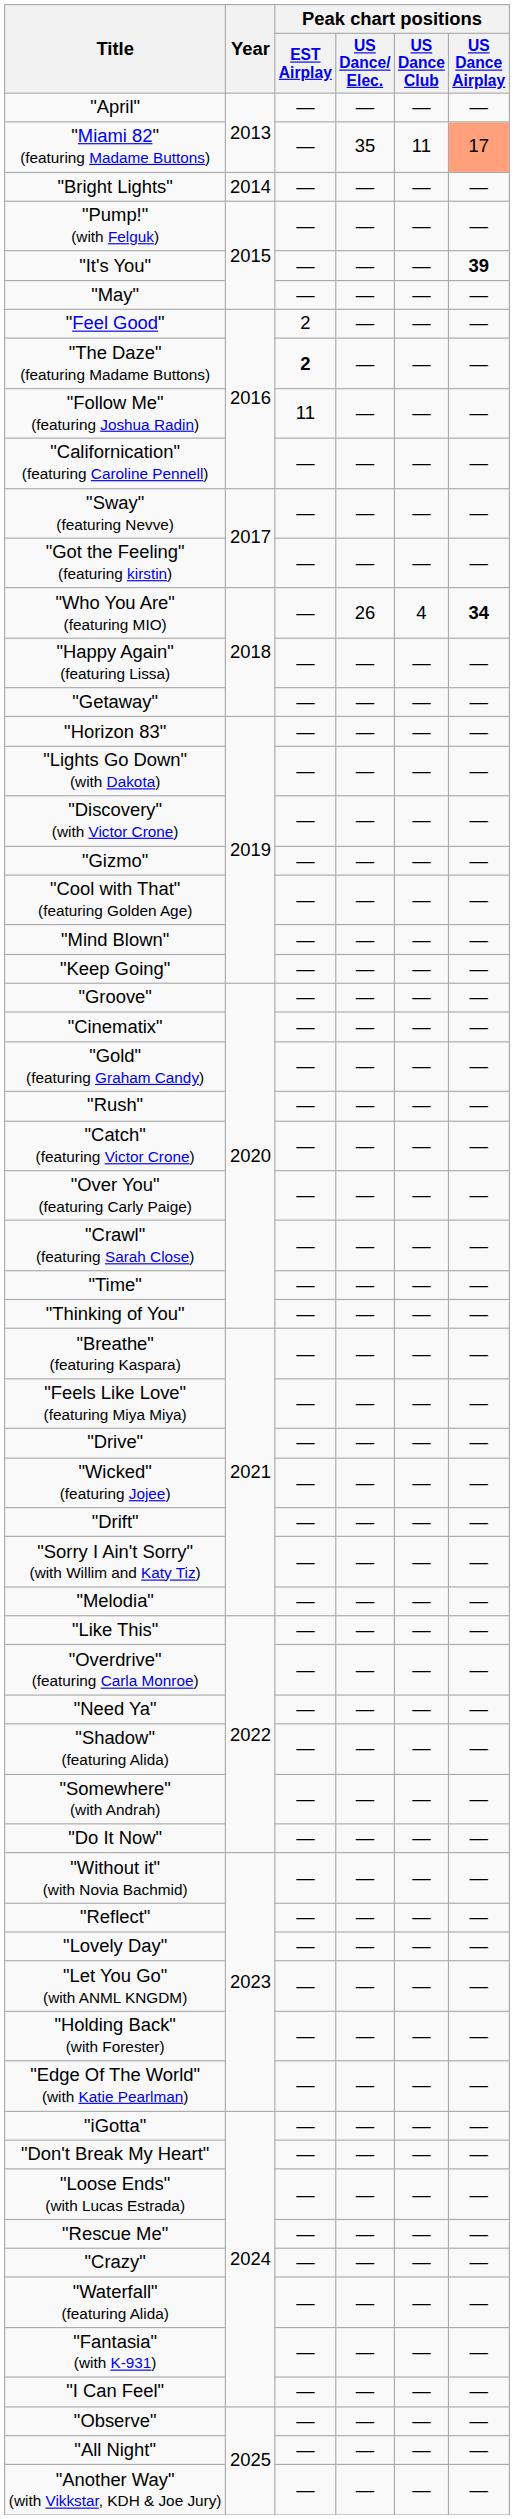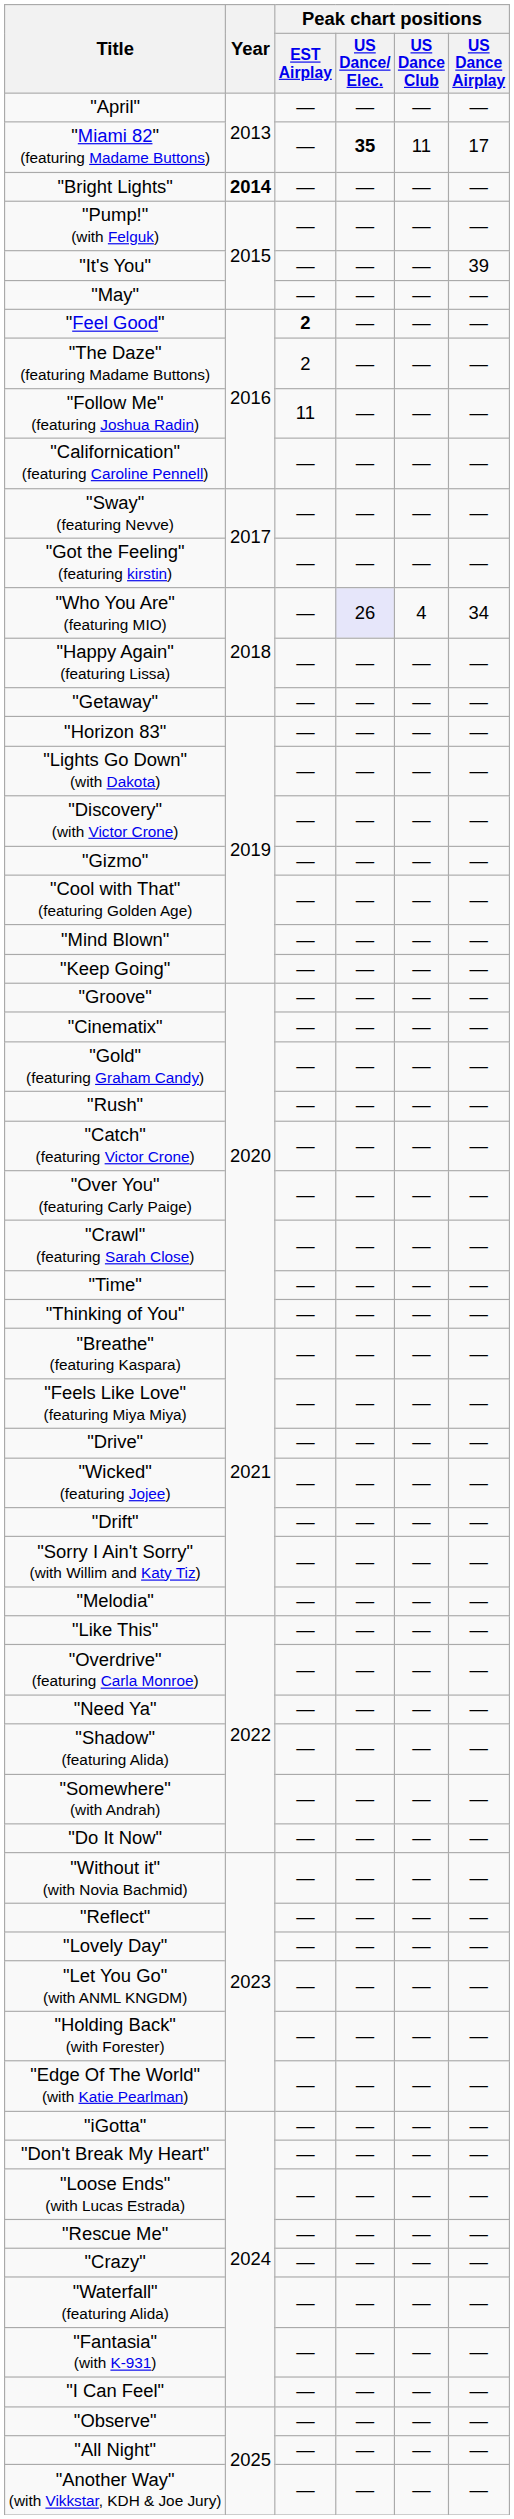(365, 146) normal -> (365, 146) bold
(479, 146) lightsalmon background -> (479, 146) no background
(250, 186) normal -> (250, 186) bold
(479, 265) bold -> (479, 265) normal
(305, 323) normal -> (305, 323) bold
(305, 363) bold -> (305, 363) normal
(365, 612) no background -> (365, 612) lavender background
(479, 612) bold -> (479, 612) normal
